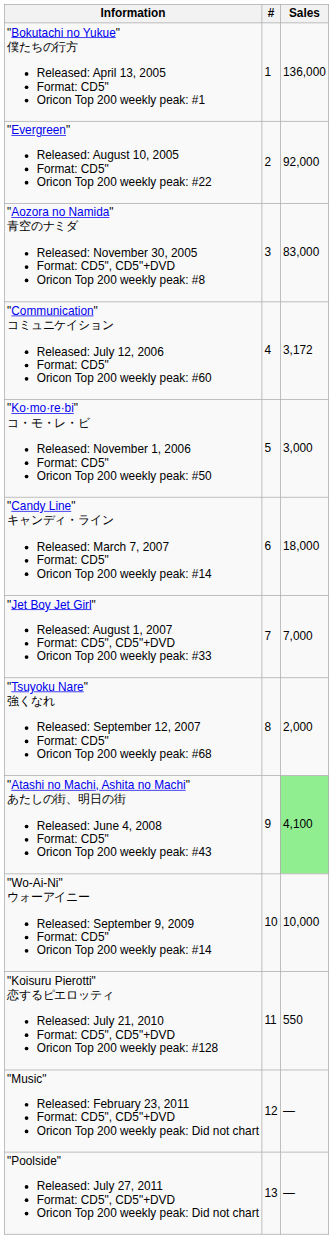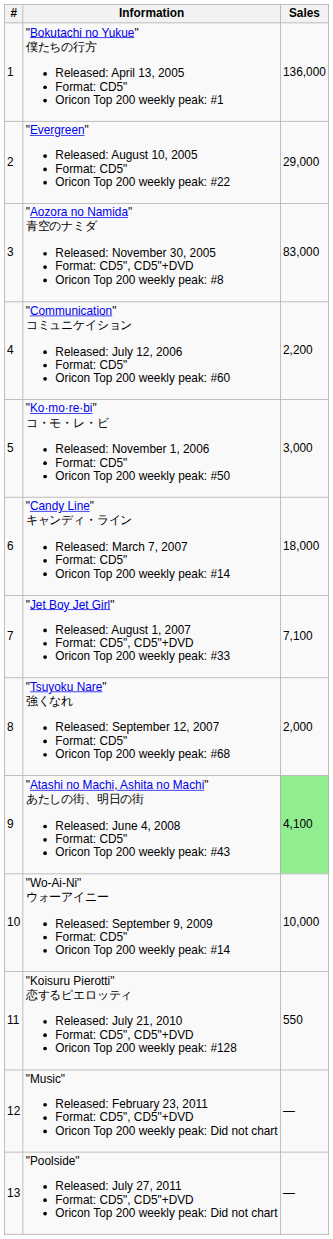columns swapped: (271, 13) <-> (133, 13)
(301, 162) 92,000 -> (301, 162) 29,000
(298, 350) 3,172 -> (298, 350) 2,200
(298, 636) 7,000 -> (298, 636) 7,100
